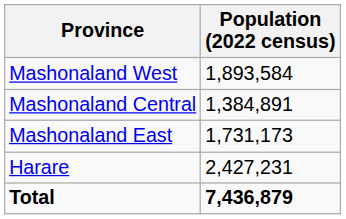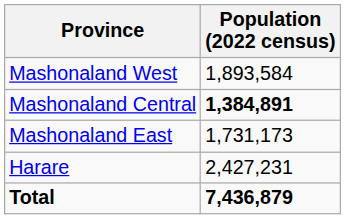(249, 104) normal -> (249, 104) bold
